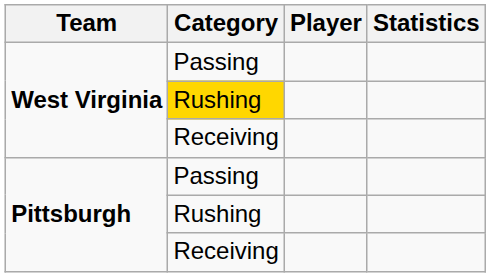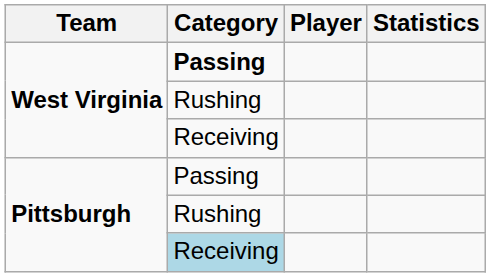(216, 61) normal -> (219, 61) bold
(217, 99) gold background -> (217, 99) no background
(226, 251) no background -> (226, 251) lightblue background
